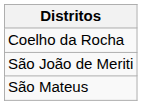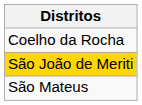(71, 64) no background -> (71, 64) gold background
